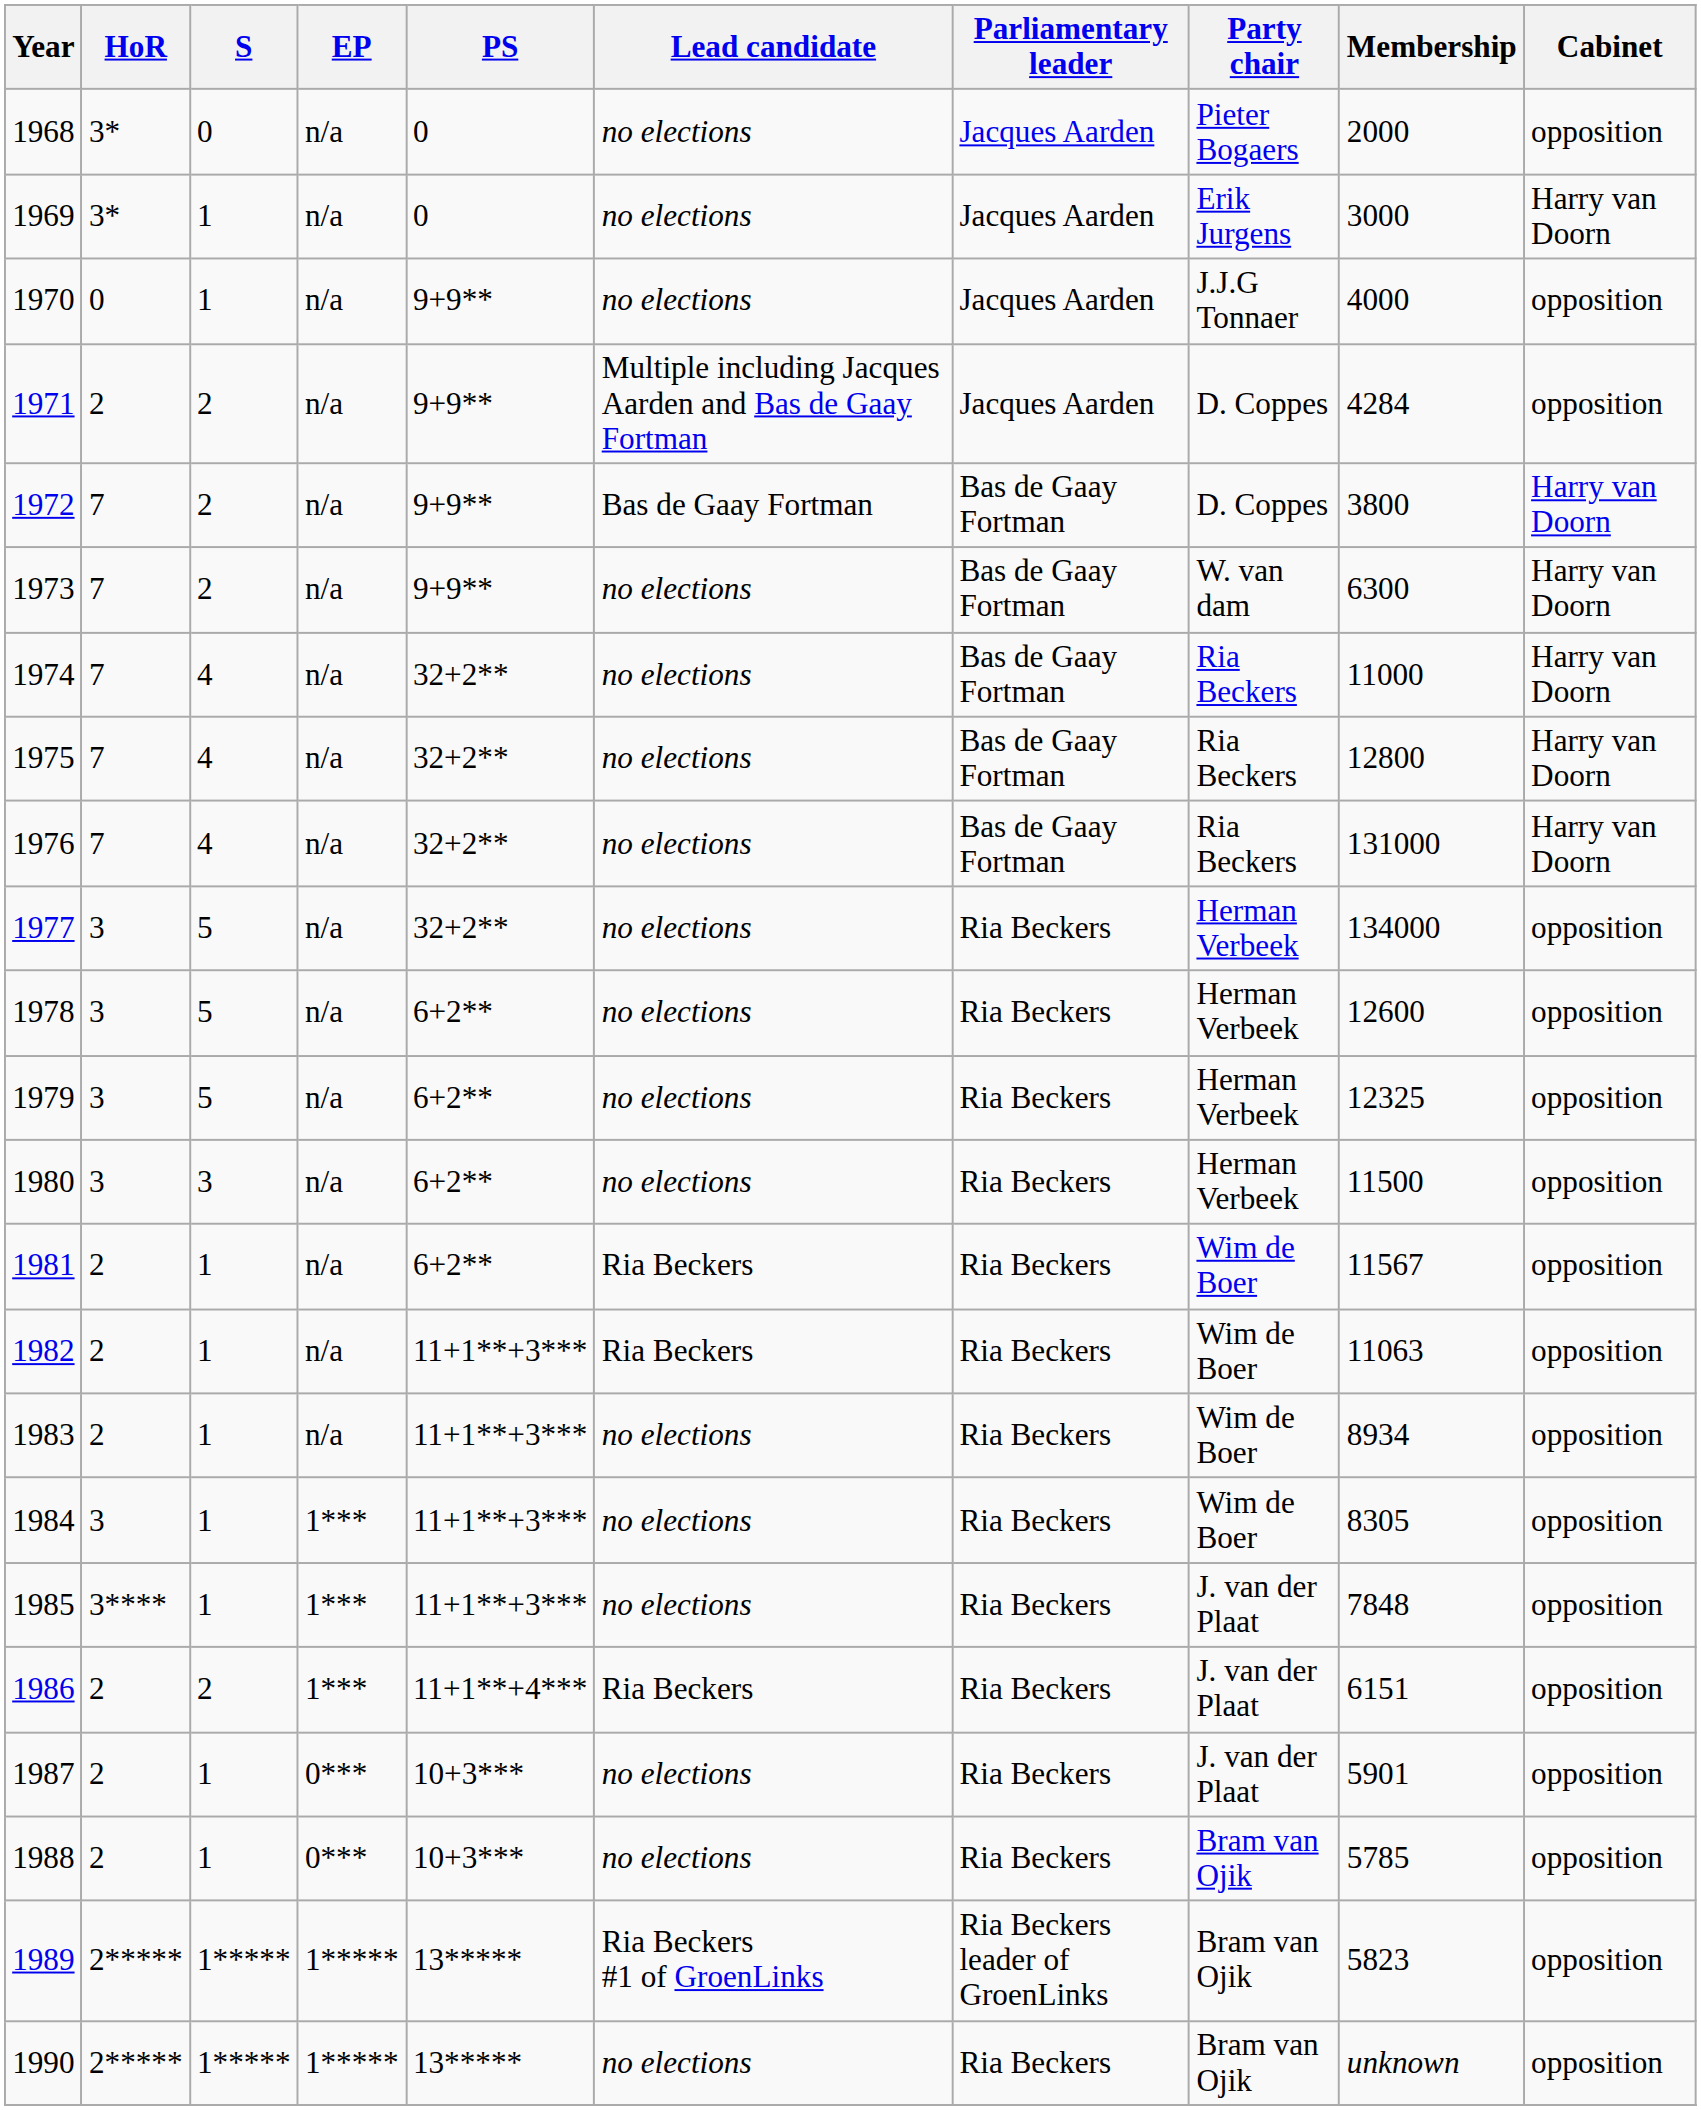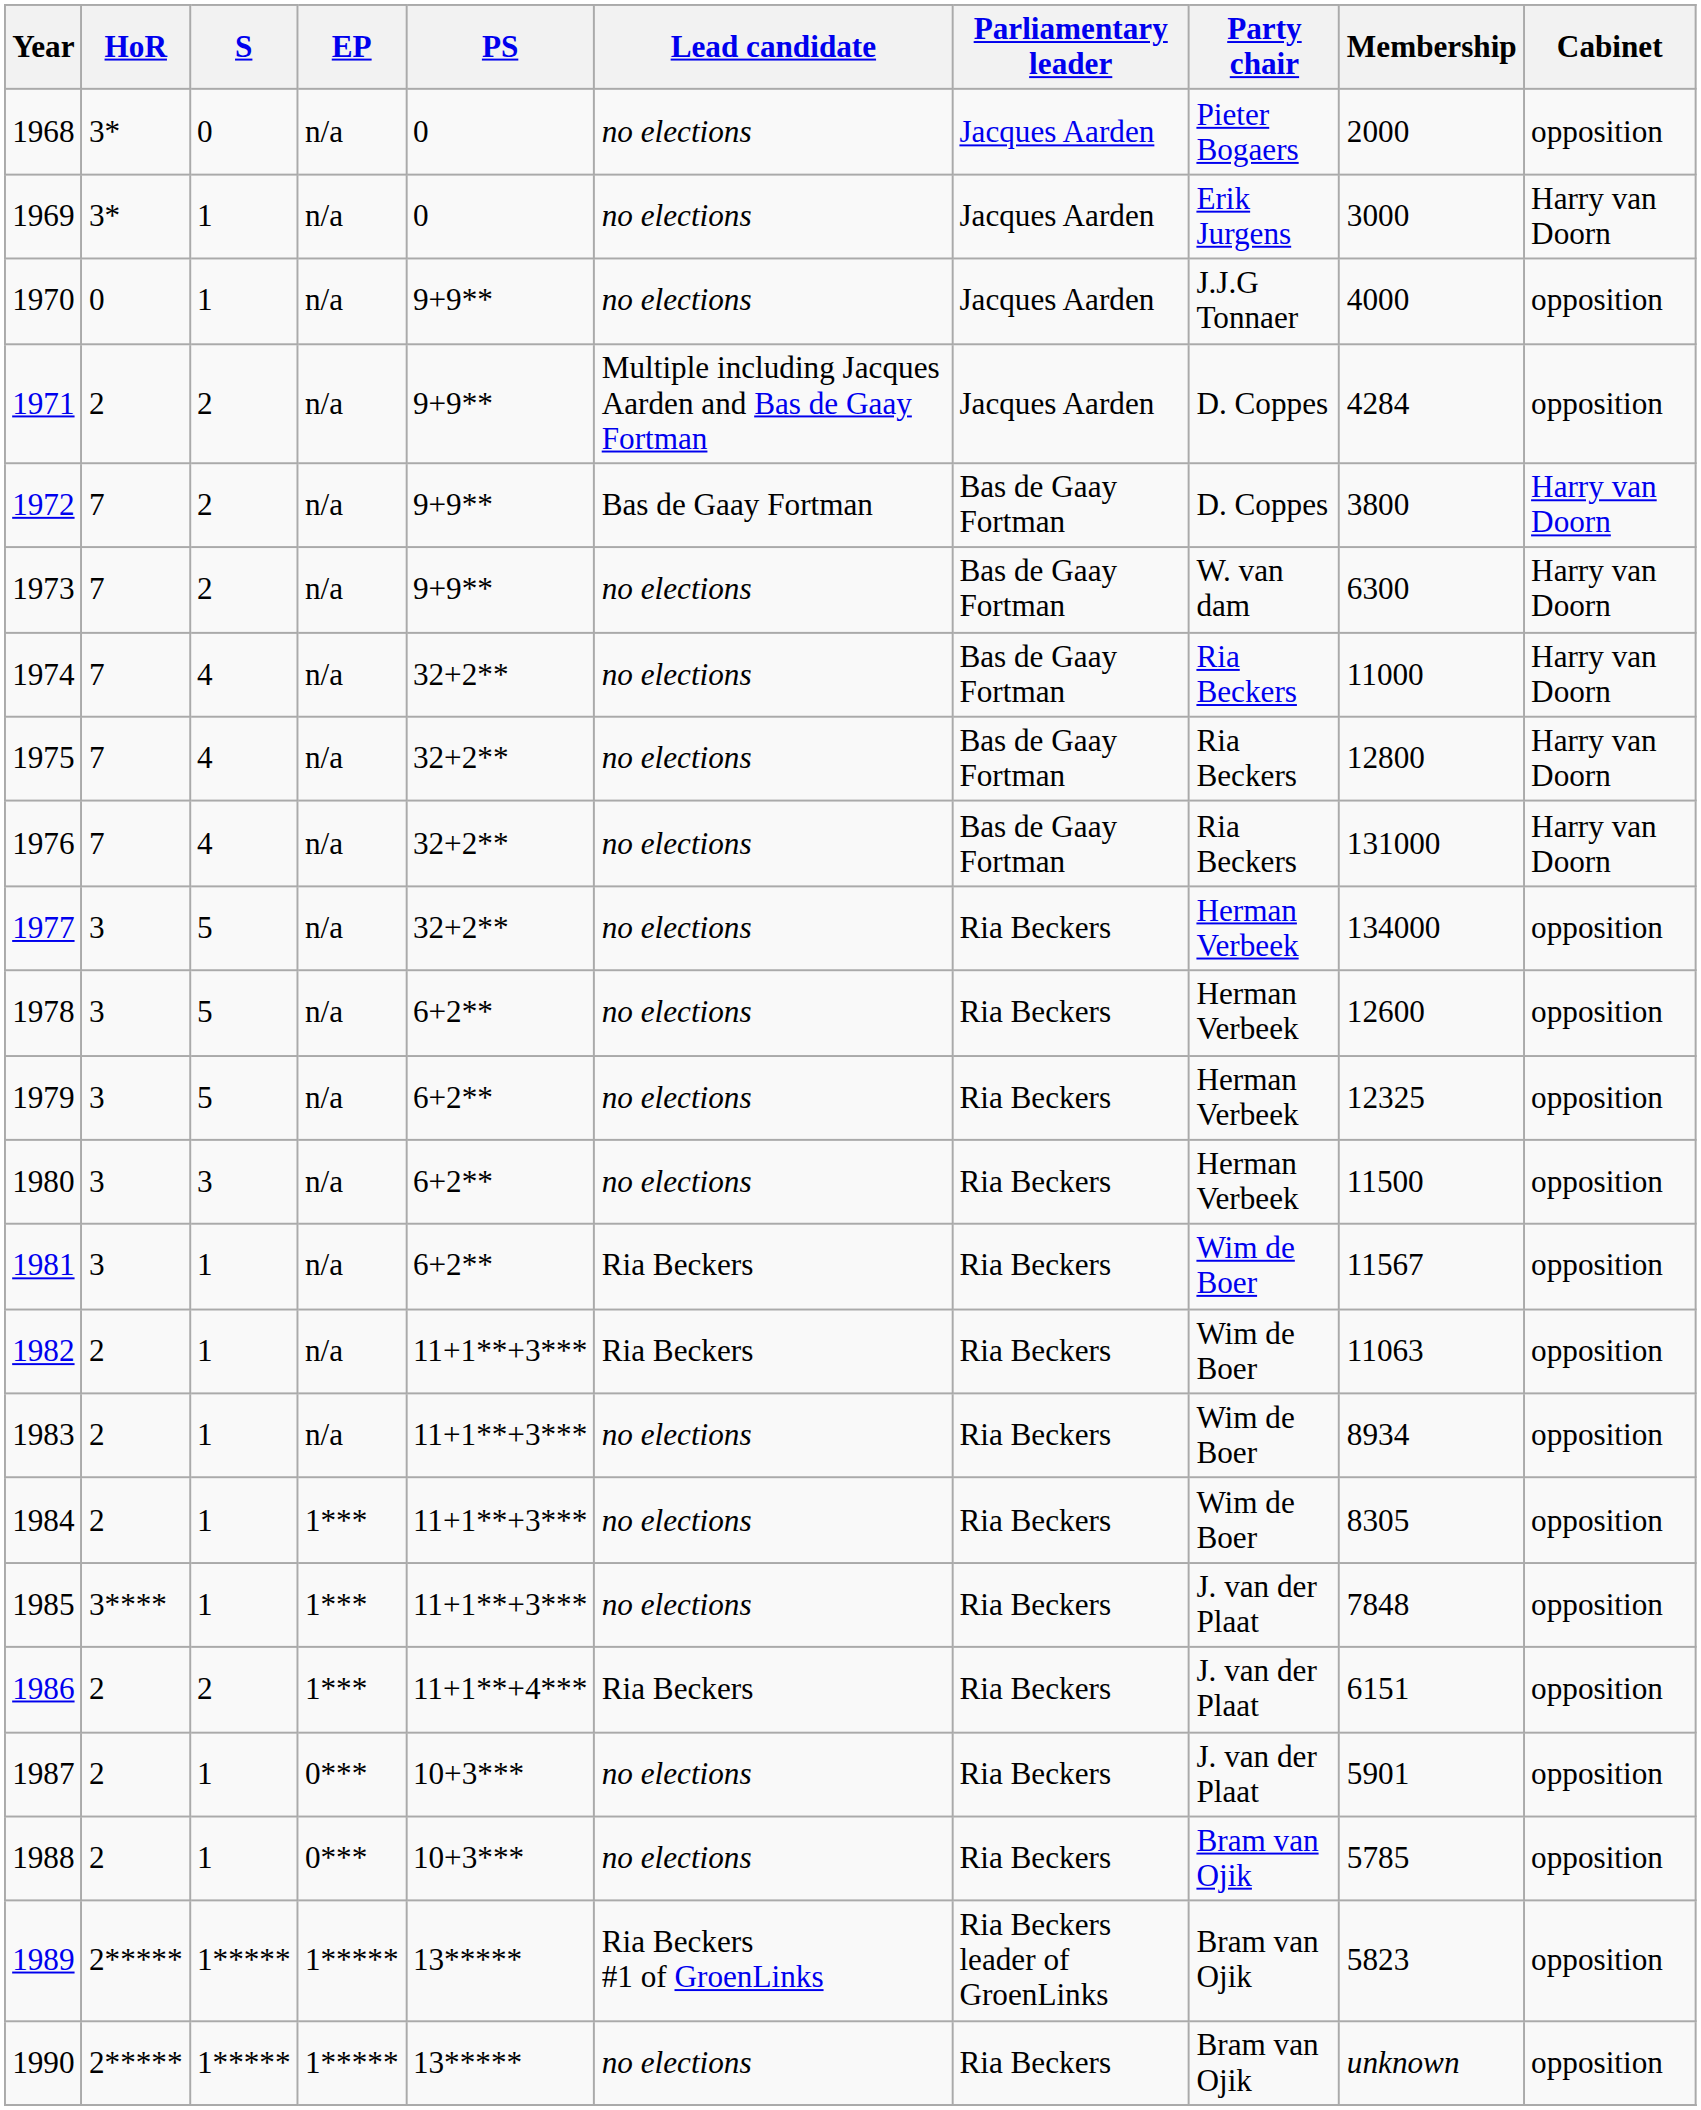(97, 1266) 2 -> (97, 1266) 3
(97, 1519) 3 -> (97, 1519) 2
